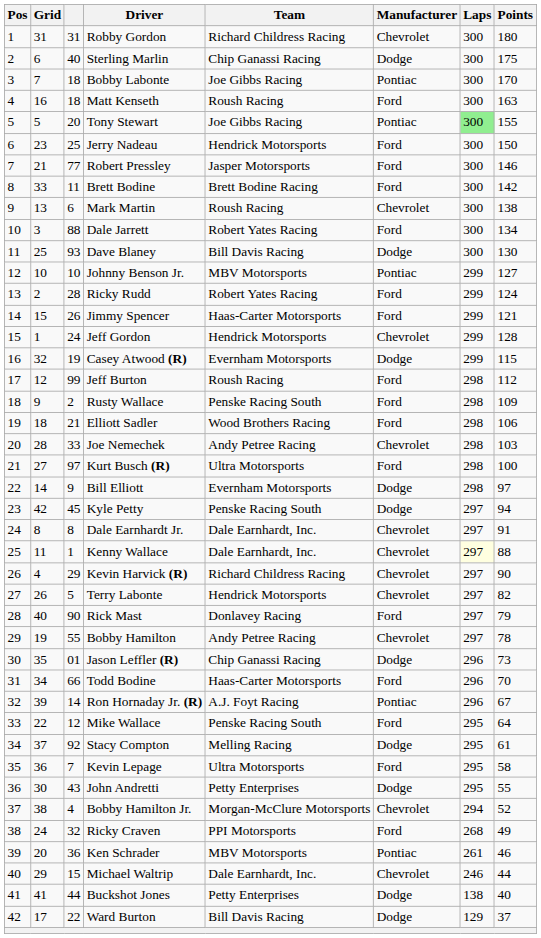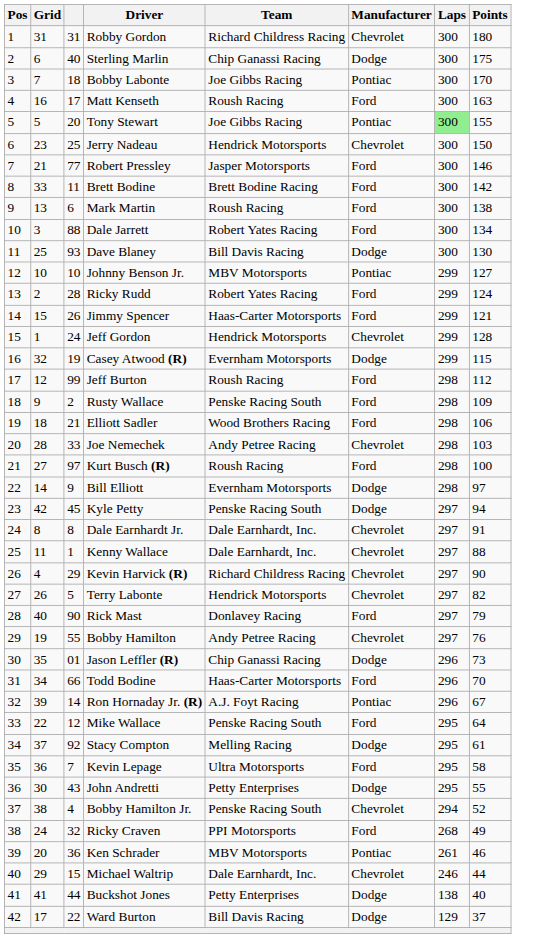(74, 100) 18 -> (74, 100) 17
(389, 143) Ford -> (378, 143) Chevrolet
(403, 208) Chevrolet -> (364, 208) Ford
(256, 465) Ultra Motorsports -> (246, 465) Roush Racing
(473, 551) lightyellow background -> (448, 551) no background
(504, 637) 78 -> (479, 637) 76
(289, 809) Morgan-McClure Motorsports -> (265, 809) Penske Racing South
